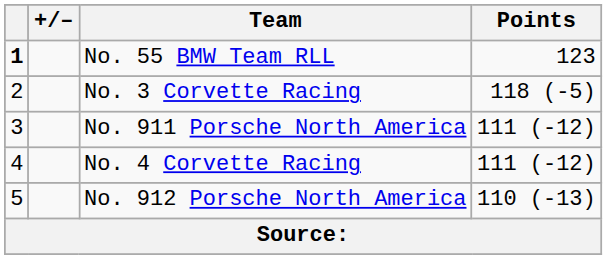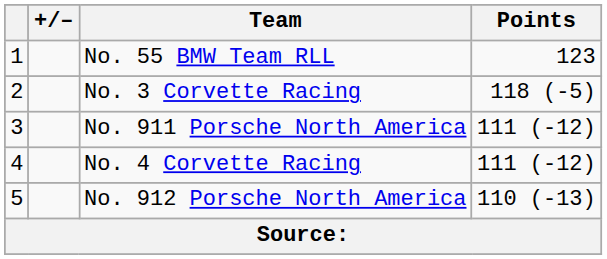(17, 58) bold -> (17, 58) normal
